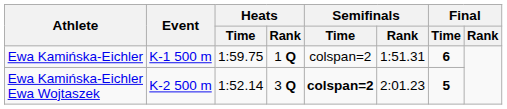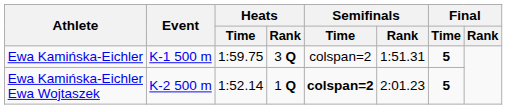(285, 57) 1 Q -> (285, 57) 3 Q
(446, 57) 6 -> (446, 57) 5
(285, 86) 3 Q -> (285, 86) 1 Q
